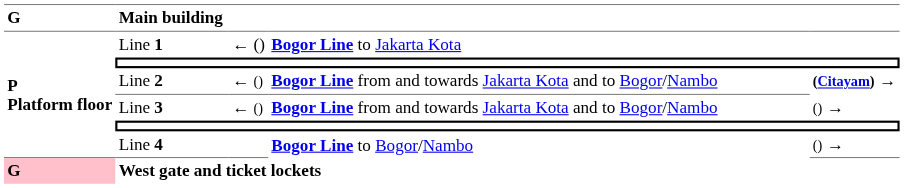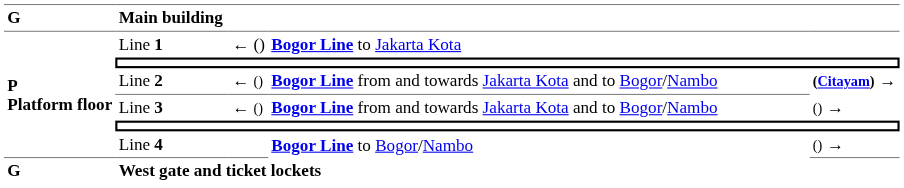(14, 170) pink background -> (14, 170) no background
